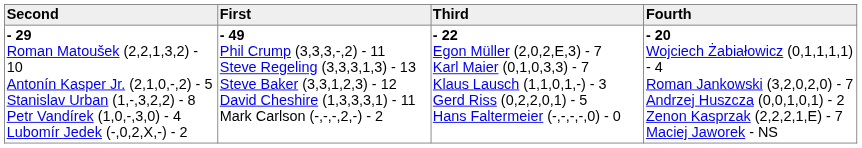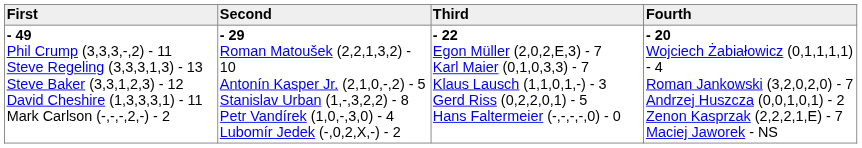columns swapped: (235, 14) <-> (33, 14)
